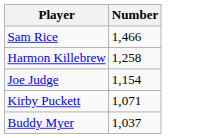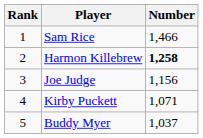+ column: (23, 15)
(127, 58) normal -> (163, 58) bold
(127, 80) 1,154 -> (163, 80) 1,156
